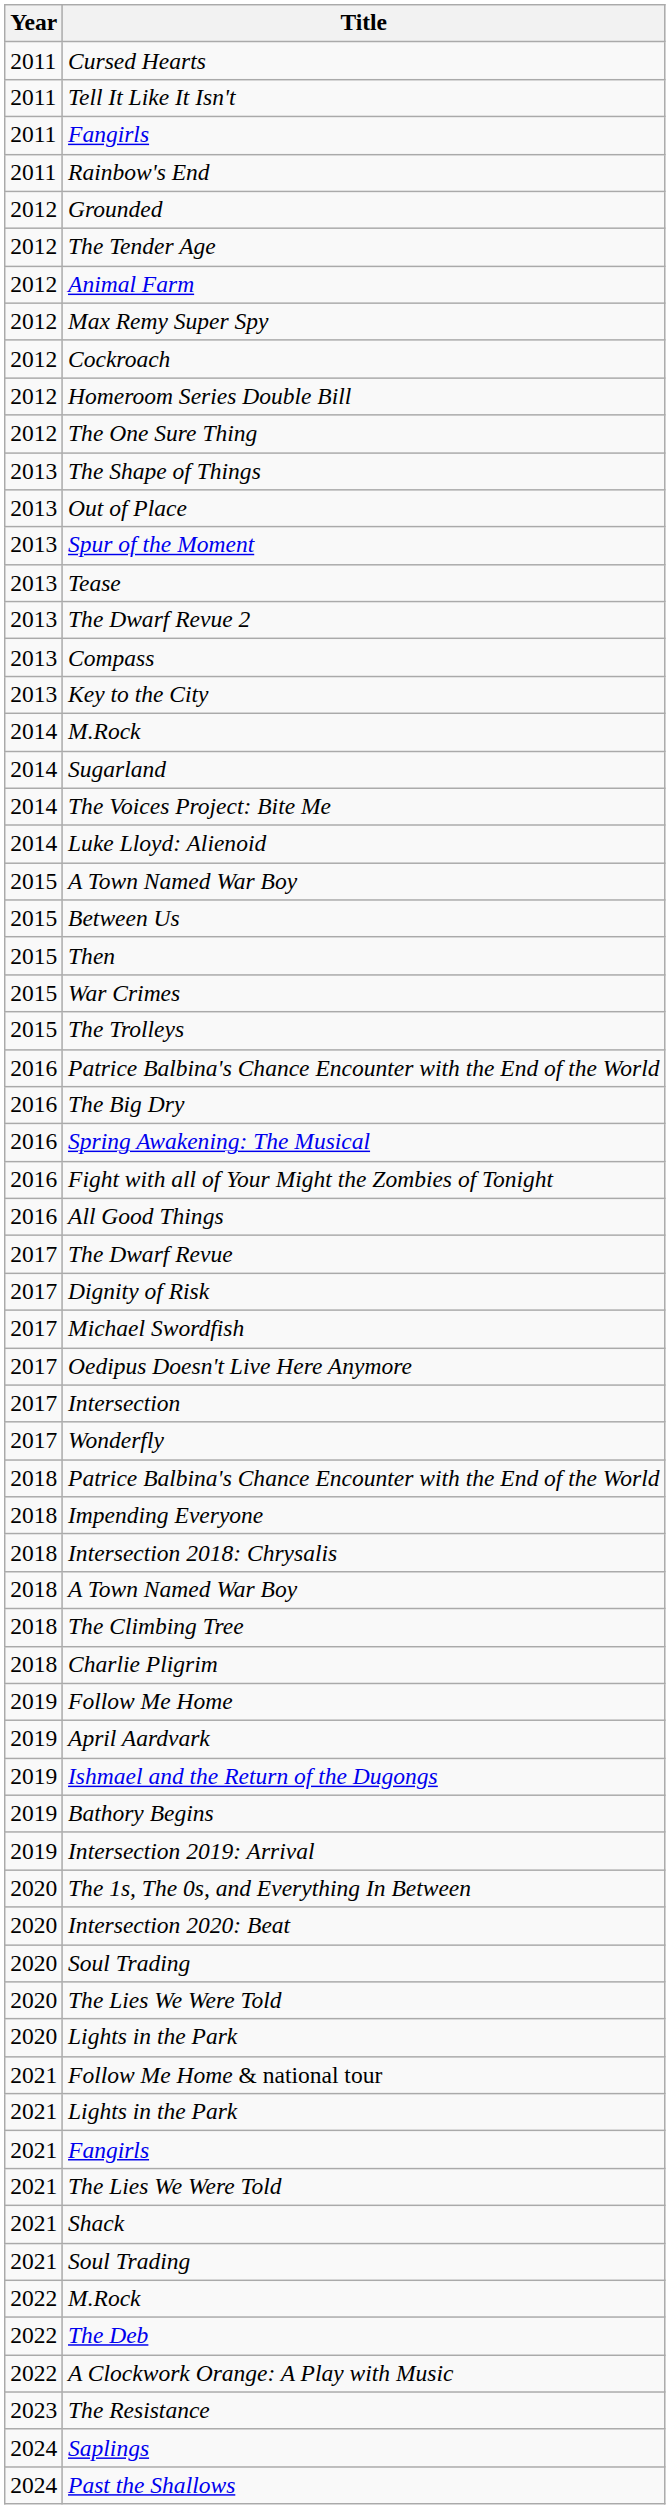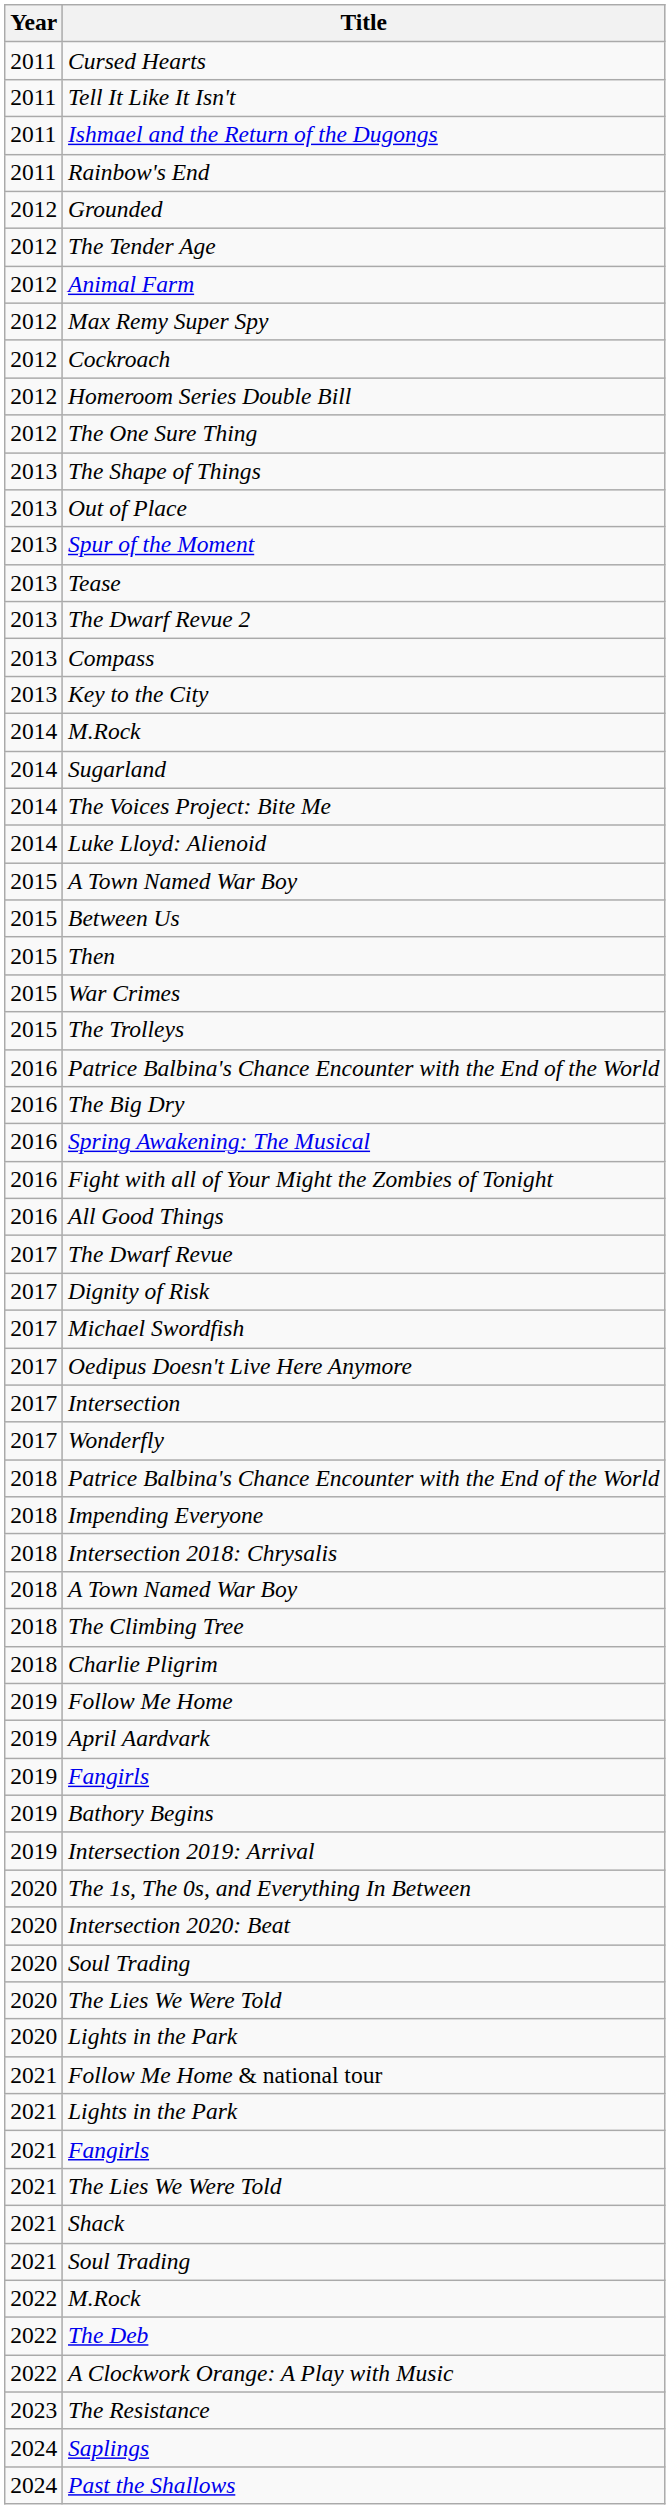(109, 135) Fangirls -> (253, 135) Ishmael and the Return of the Dugongs
(253, 1776) Ishmael and the Return of the Dugongs -> (109, 1776) Fangirls
